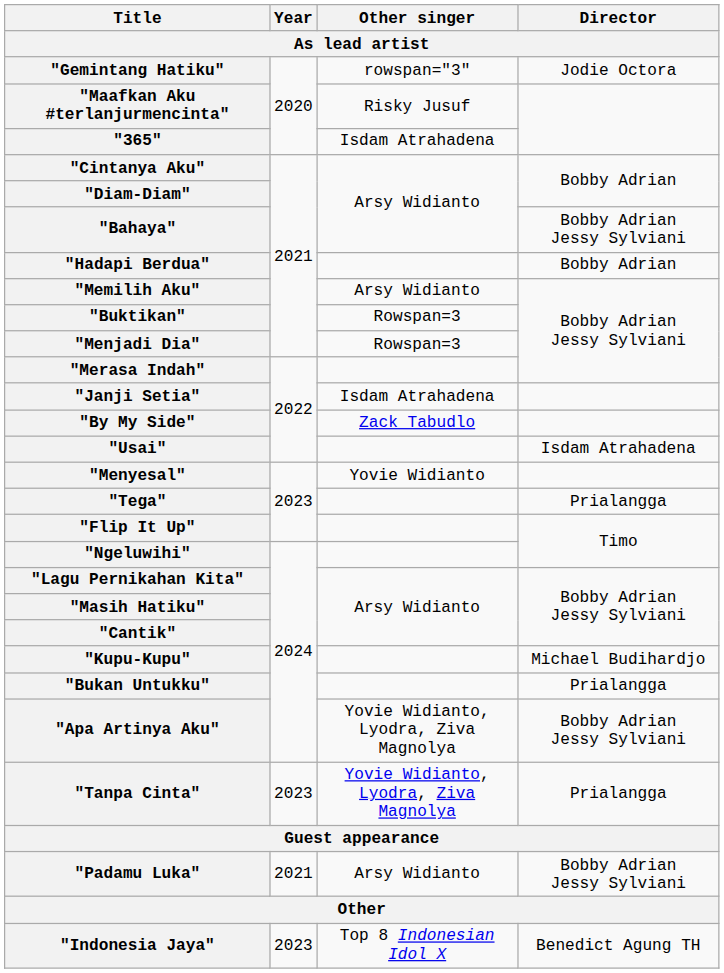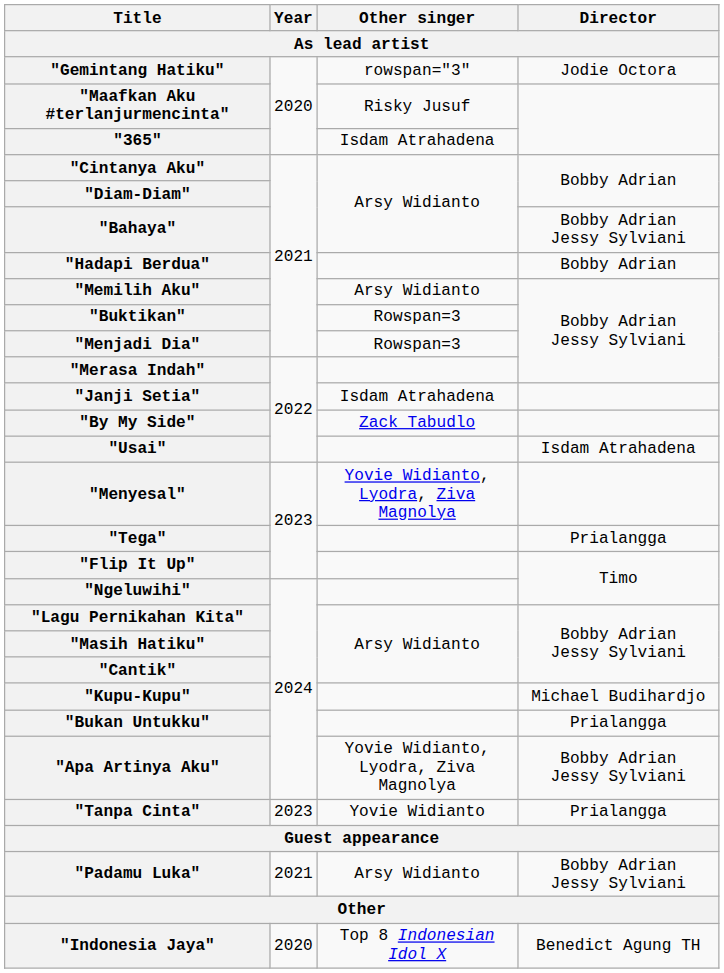(417, 475) Yovie Widianto -> (417, 494) Yovie Widianto, Lyodra, Ziva Magnolya
(417, 794) Yovie Widianto, Lyodra, Ziva Magnolya -> (417, 812) Yovie Widianto
(293, 945) 2023 -> (293, 945) 2020
